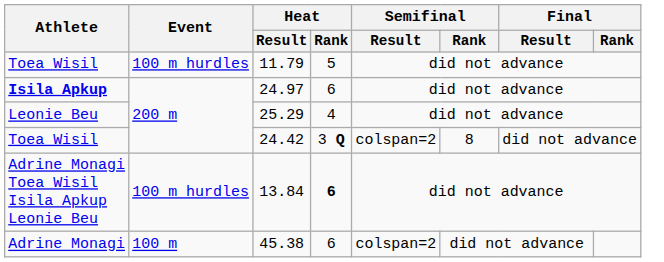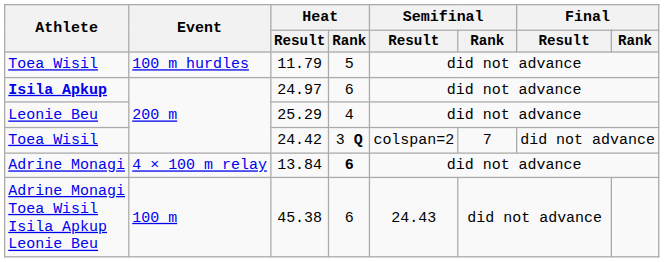(469, 140) 8 -> (487, 140) 7
(67, 192) Adrine Monagi Toea Wisil Isila Apkup Leonie Beu -> (67, 165) Adrine Monagi
(191, 192) 100 m hurdles -> (200, 165) 4 × 100 m relay
(67, 244) Adrine Monagi -> (67, 217) Adrine Monagi Toea Wisil Isila Apkup Leonie Beu
(396, 244) colspan=2 -> (414, 217) 24.43
